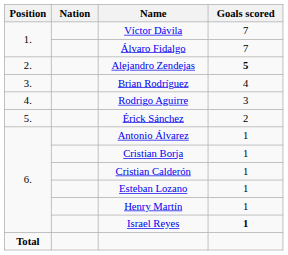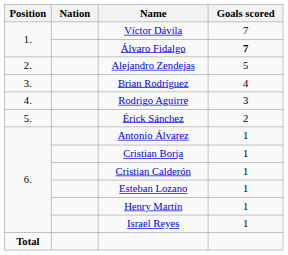(246, 48) normal -> (246, 48) bold
(246, 66) bold -> (246, 66) normal
(246, 223) bold -> (246, 223) normal
